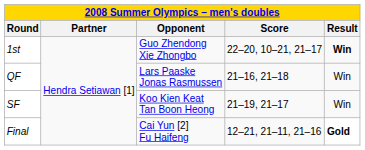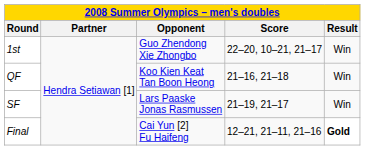(342, 50) bold -> (342, 50) normal
(181, 77) Lars Paaske Jonas Rasmussen -> (177, 77) Koo Kien Keat Tan Boon Heong
(177, 104) Koo Kien Keat Tan Boon Heong -> (181, 104) Lars Paaske Jonas Rasmussen
